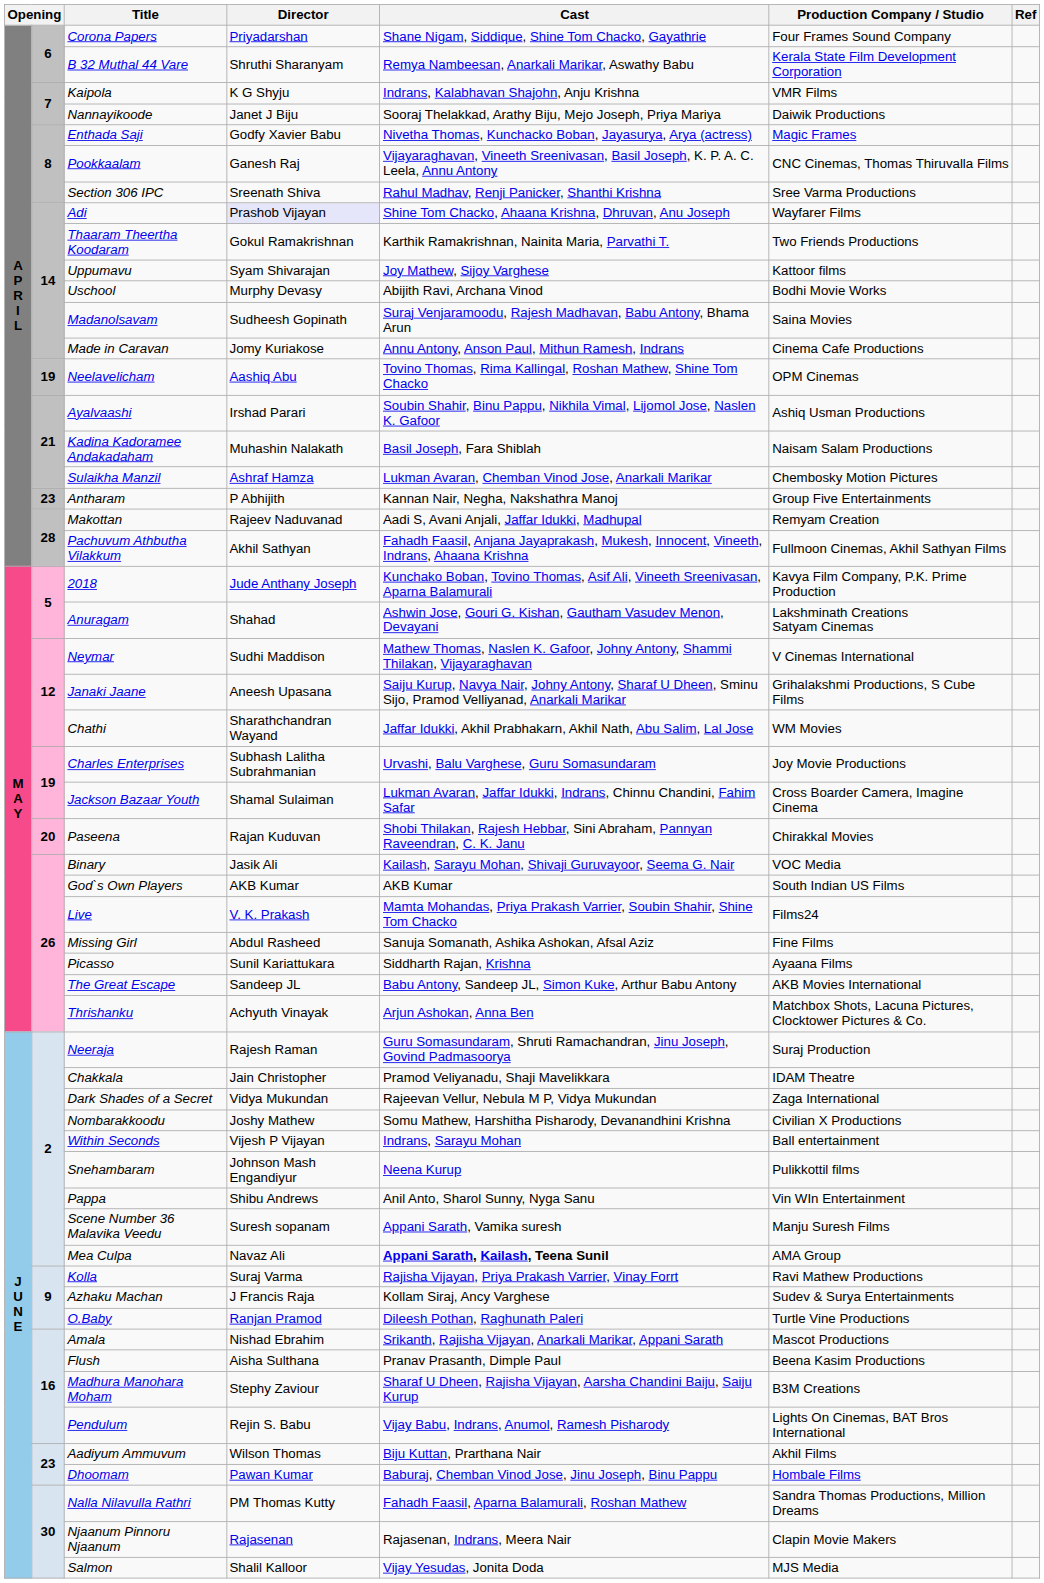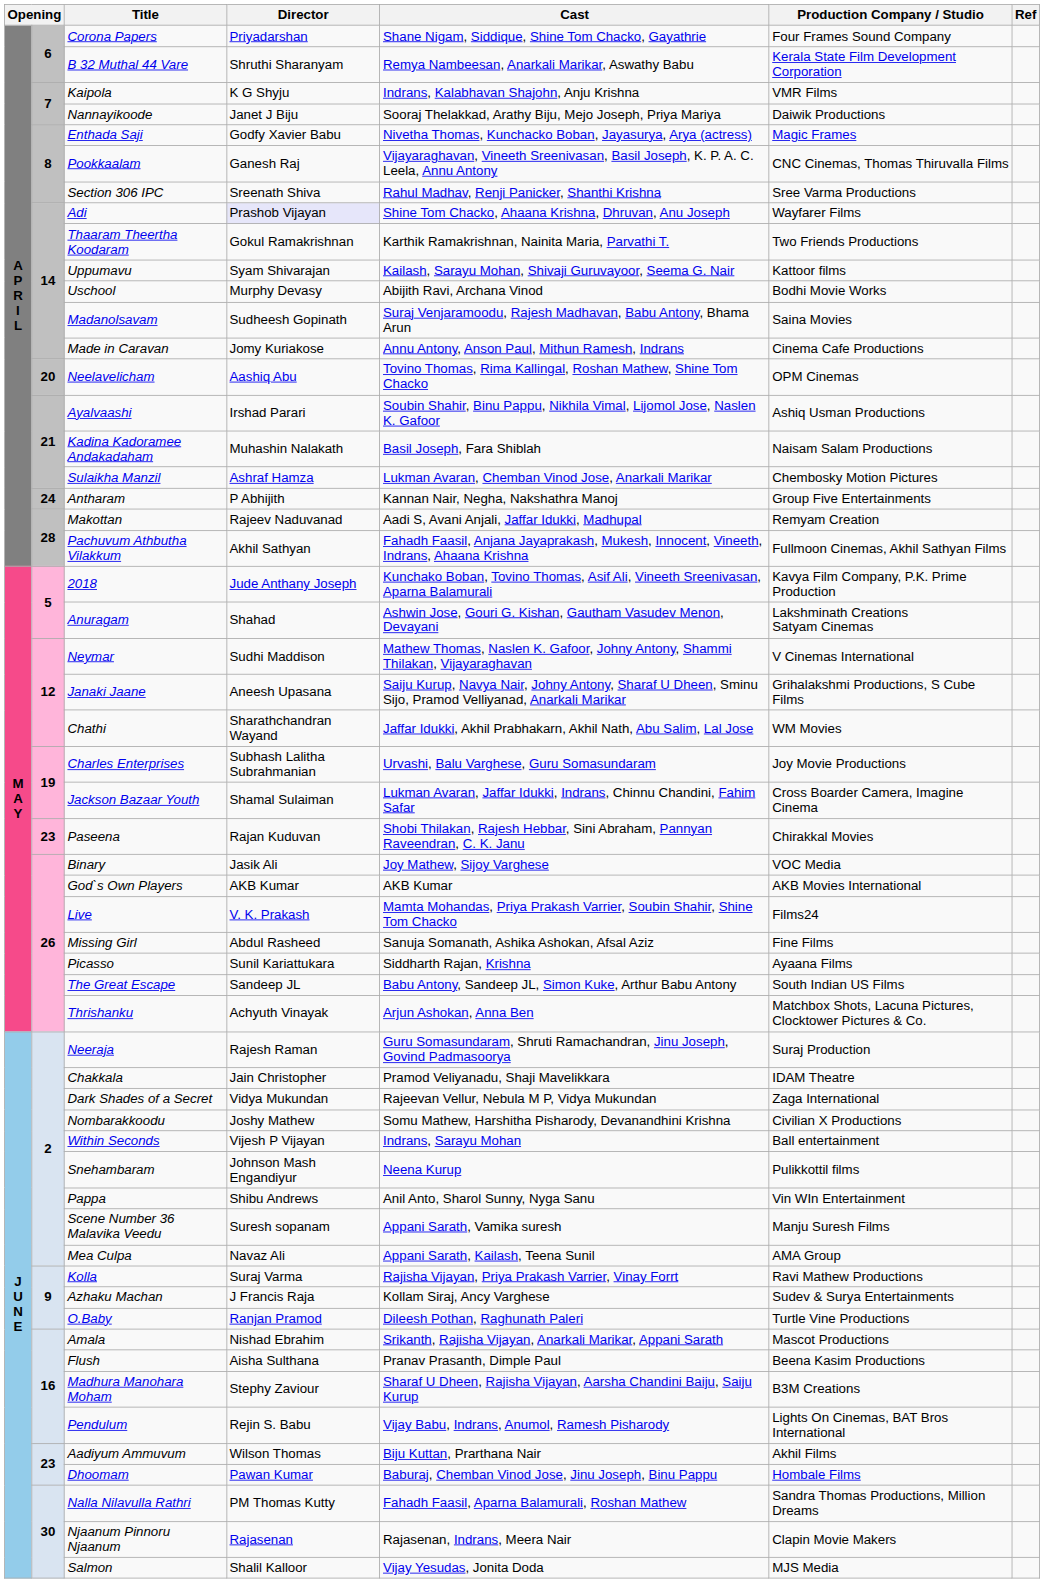(466, 270) Joy Mathew, Sijoy Varghese -> (559, 270) Kailash, Sarayu Mohan, Shivaji Guruvayoor, Seema G. Nair
(48, 377) 19 -> (48, 377) 20
(48, 498) 23 -> (48, 498) 24
(48, 836) 20 -> (48, 836) 23
(559, 864) Kailash, Sarayu Mohan, Shivaji Guruvayoor, Seema G. Nair -> (466, 864) Joy Mathew, Sijoy Varghese
(838, 885) South Indian US Films -> (847, 885) AKB Movies International
(847, 985) AKB Movies International -> (838, 985) South Indian US Films
(496, 1255) bold -> (489, 1255) normal
